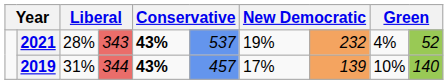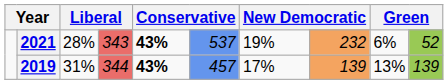(385, 42) 4% -> (385, 42) 6%
(389, 68) 10% -> (389, 68) 13%
(426, 68) 140 -> (426, 68) 139
